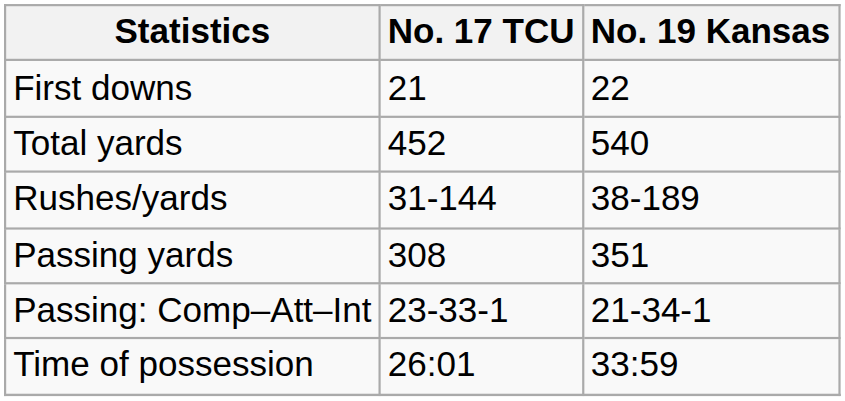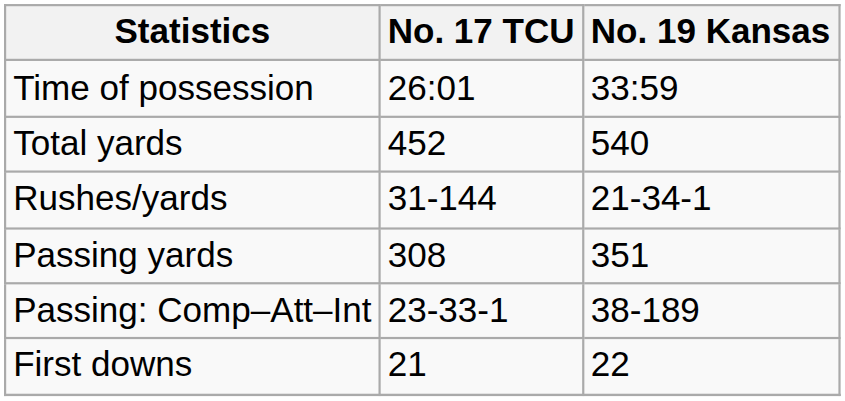rows swapped: (103, 87) <-> (163, 365)
(645, 199) 38-189 -> (651, 199) 21-34-1
(651, 310) 21-34-1 -> (645, 310) 38-189
